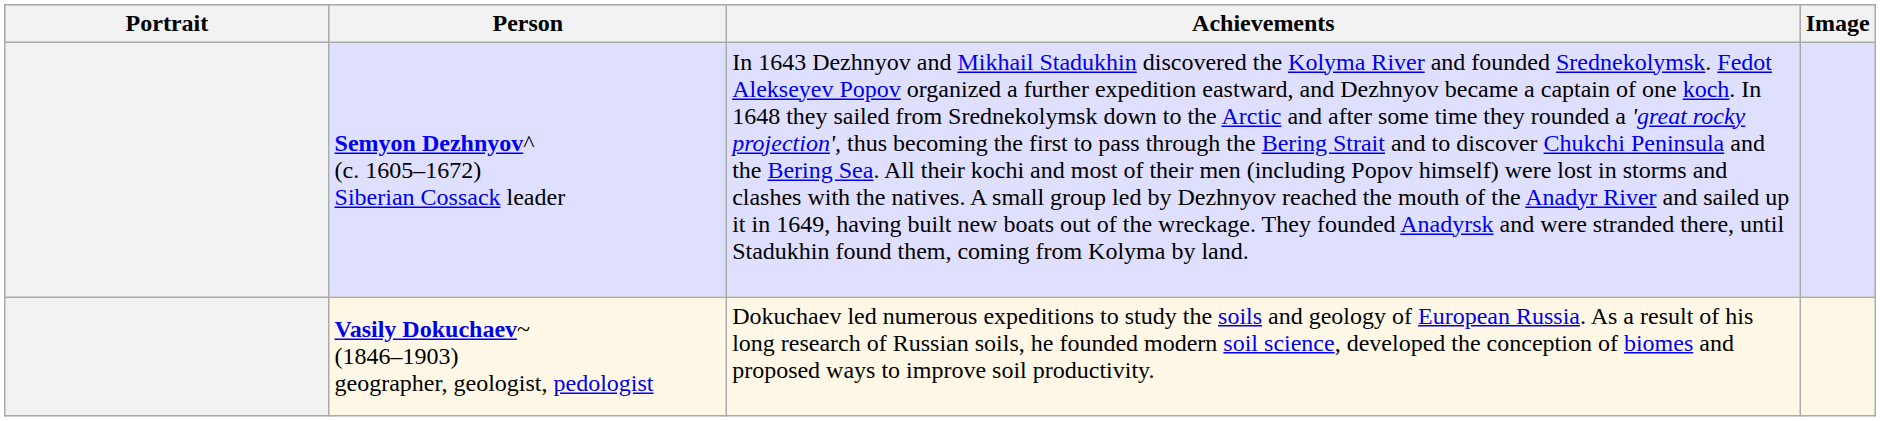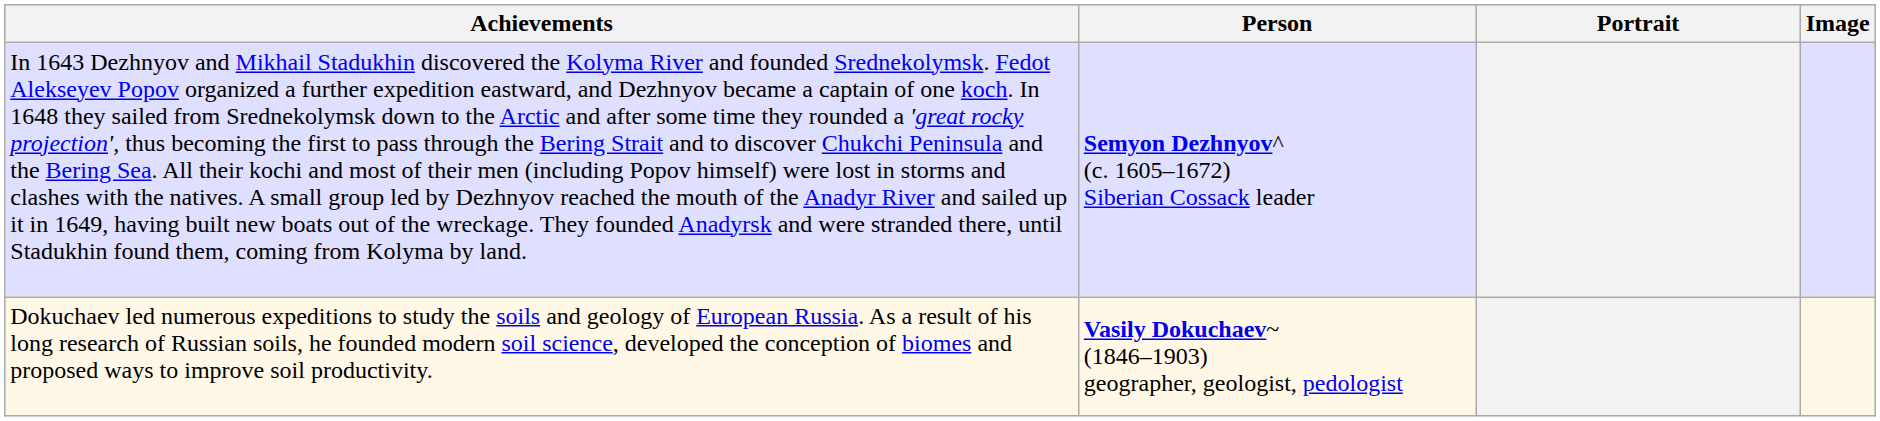columns swapped: (167, 23) <-> (1263, 23)
